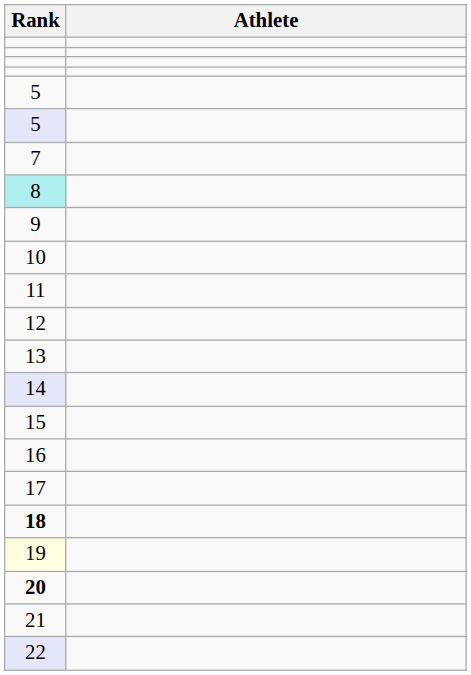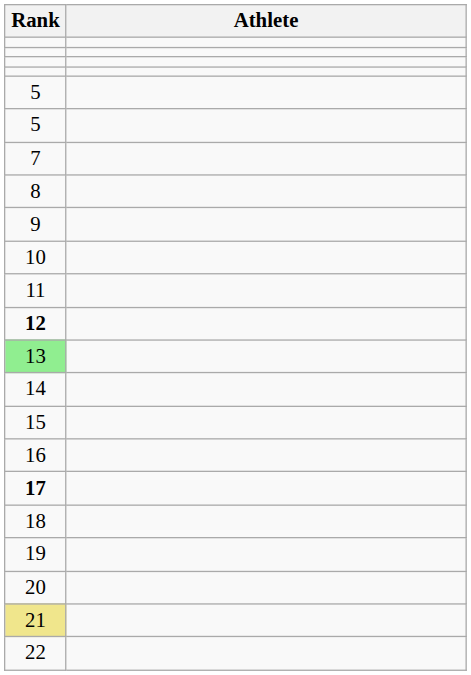(35, 125) lavender background -> (35, 125) no background
(35, 191) paleturquoise background -> (35, 191) no background
(35, 323) normal -> (35, 323) bold
(35, 356) no background -> (35, 356) lightgreen background
(35, 389) lavender background -> (35, 389) no background
(35, 488) normal -> (35, 488) bold
(35, 521) bold -> (35, 521) normal
(35, 554) lightyellow background -> (35, 554) no background
(35, 587) bold -> (35, 587) normal
(35, 620) no background -> (35, 620) khaki background
(35, 653) lavender background -> (35, 653) no background
